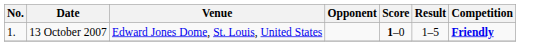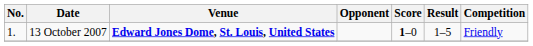(217, 31) normal -> (223, 31) bold
(473, 31) bold -> (483, 31) normal
